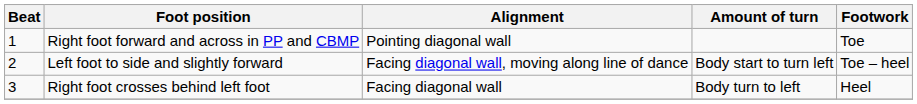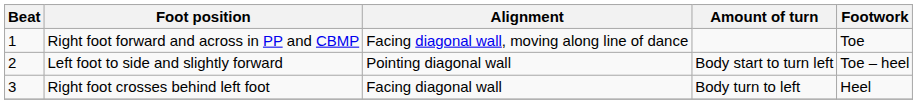(439, 40) Pointing diagonal wall -> (527, 40) Facing diagonal wall, moving along line of dance
(527, 64) Facing diagonal wall, moving along line of dance -> (439, 64) Pointing diagonal wall
